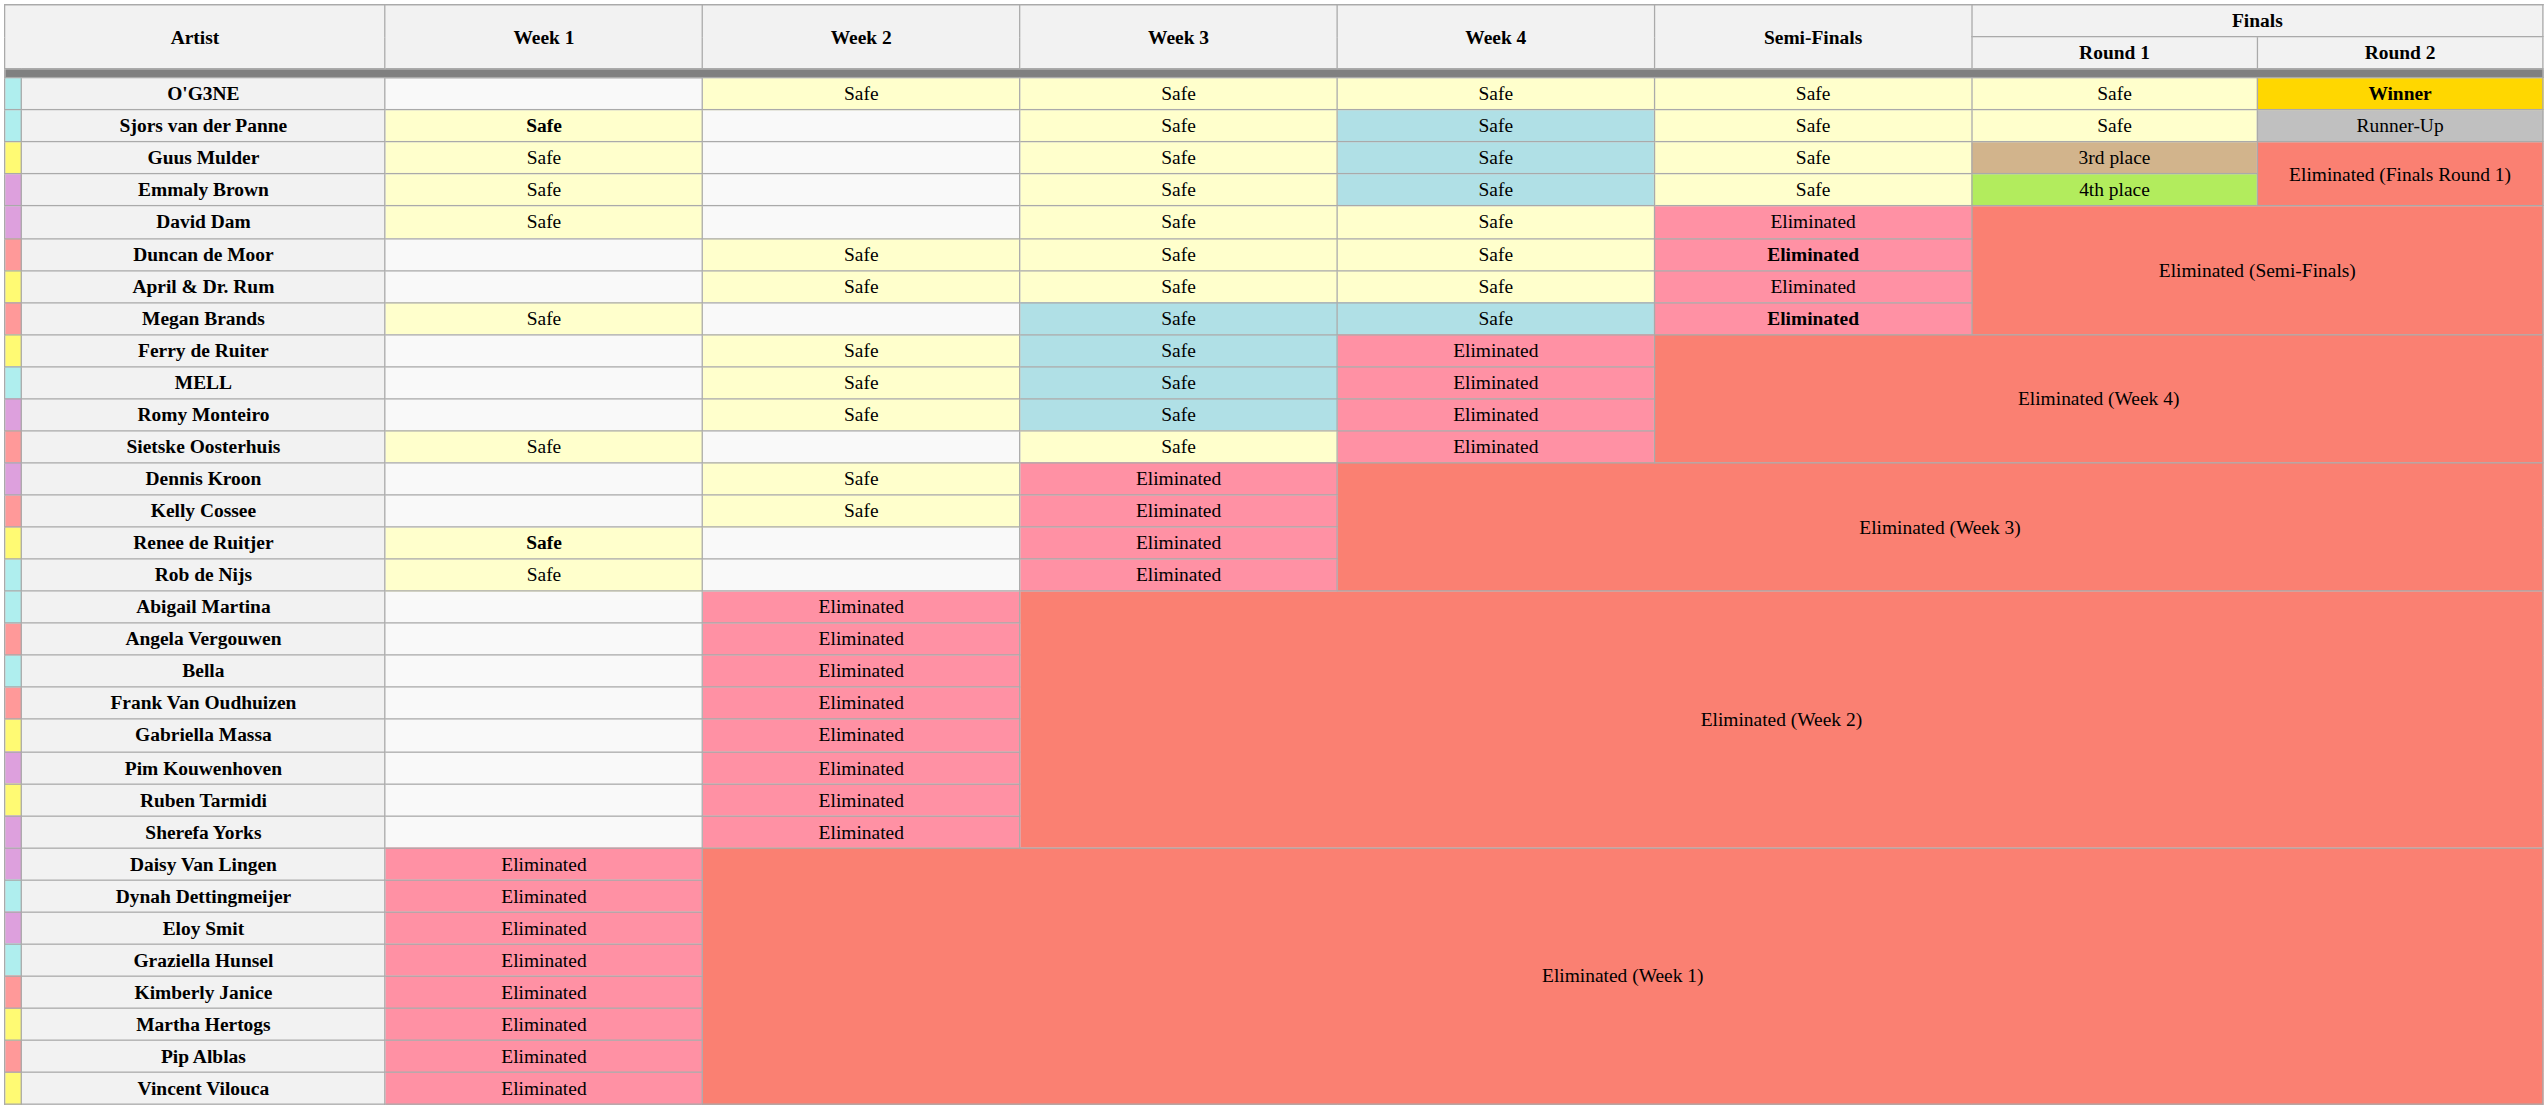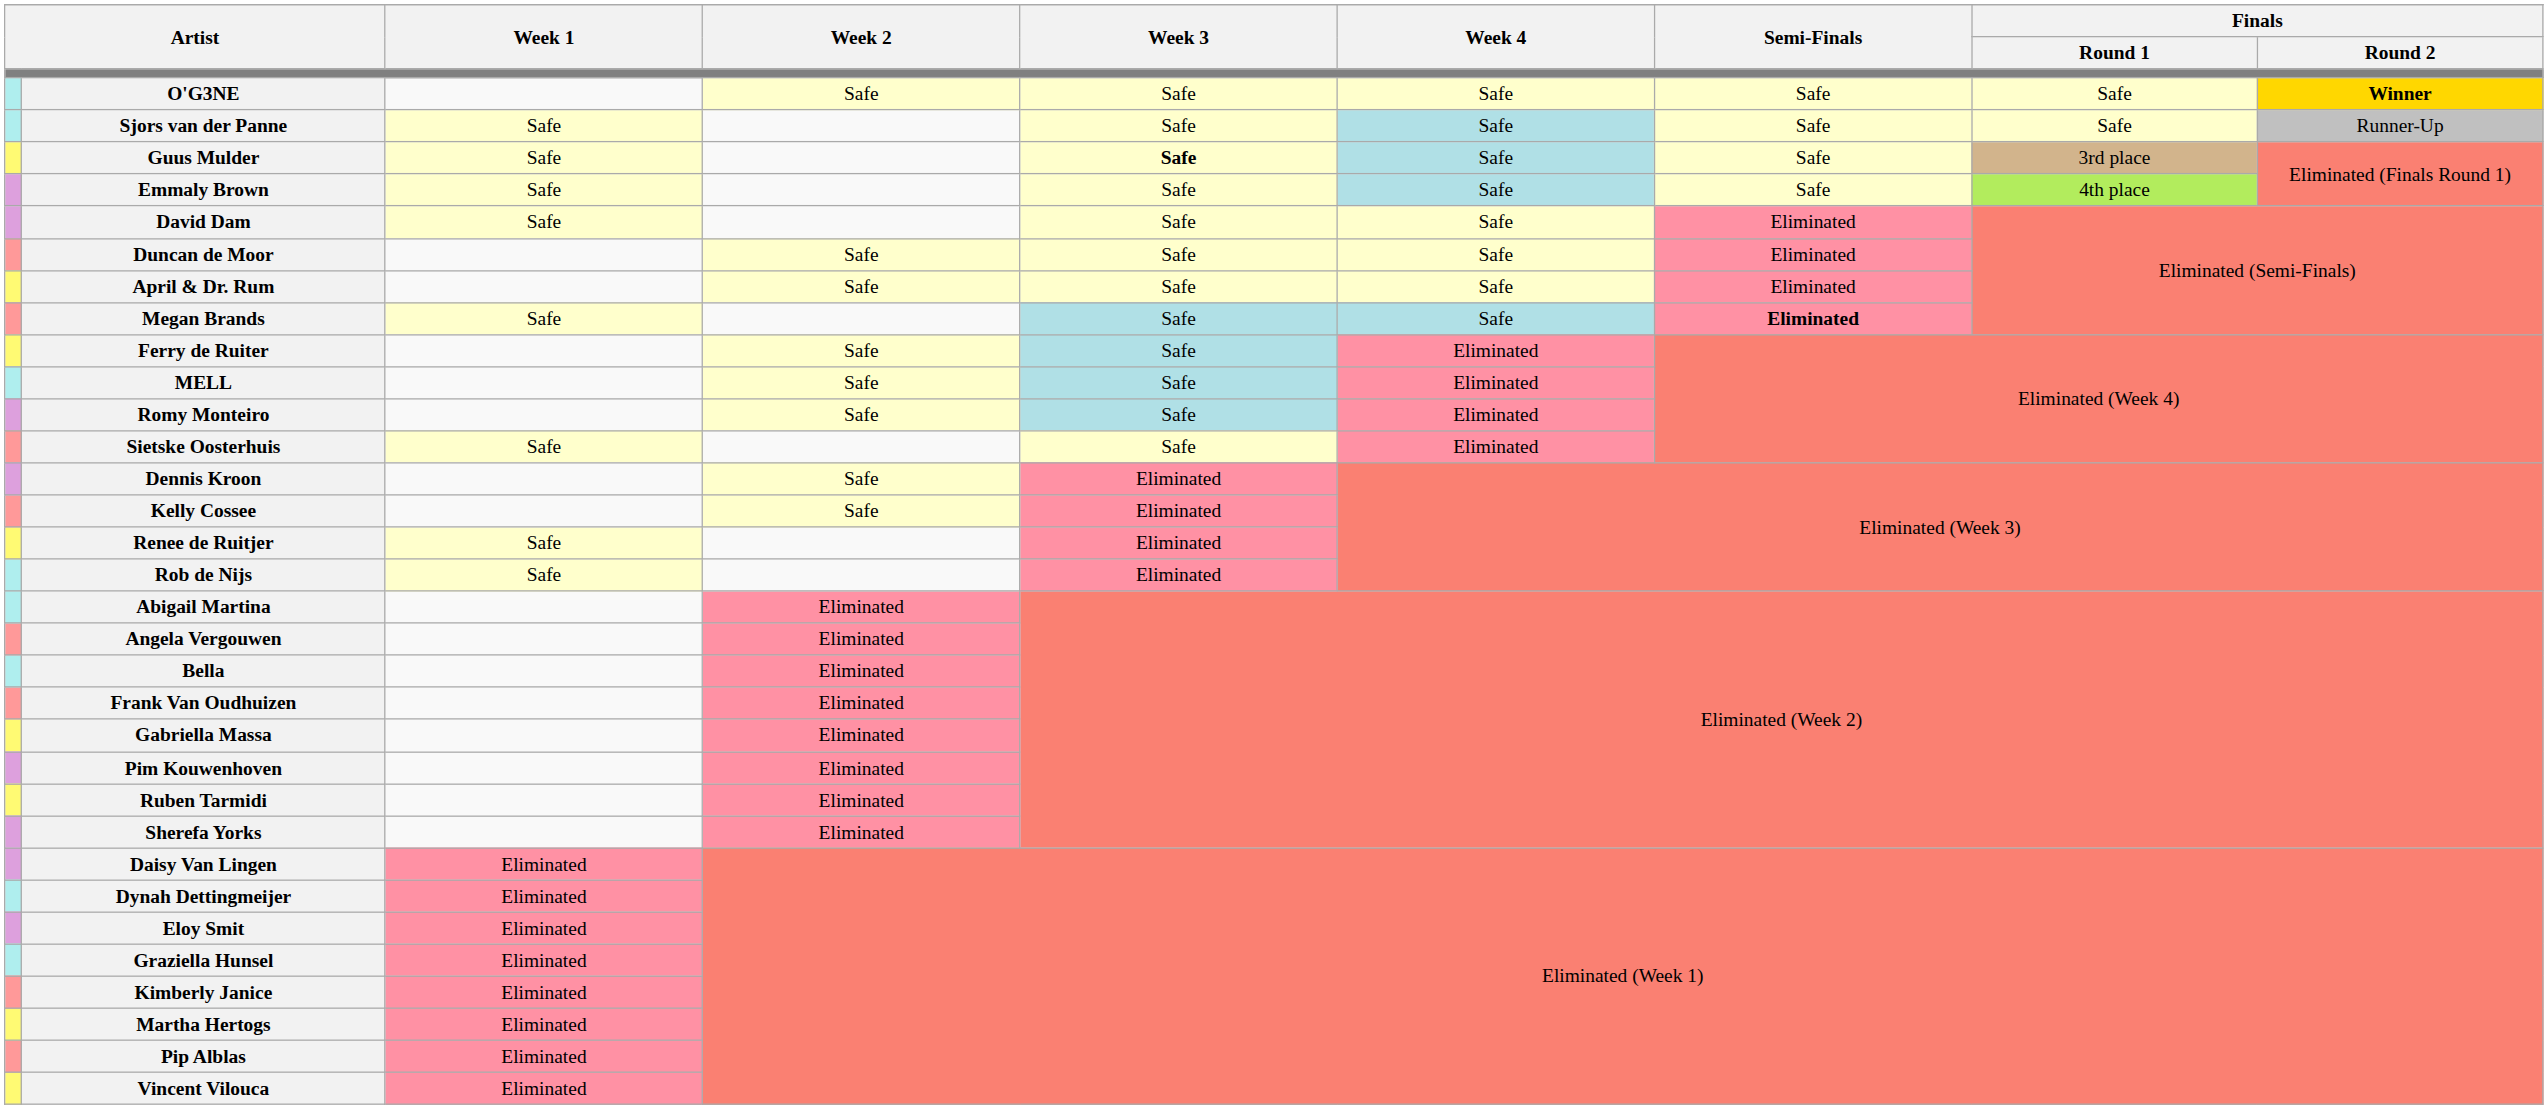(544, 126) bold -> (544, 126) normal
(1179, 158) normal -> (1179, 158) bold
(1813, 254) bold -> (1813, 254) normal
(544, 543) bold -> (544, 543) normal
